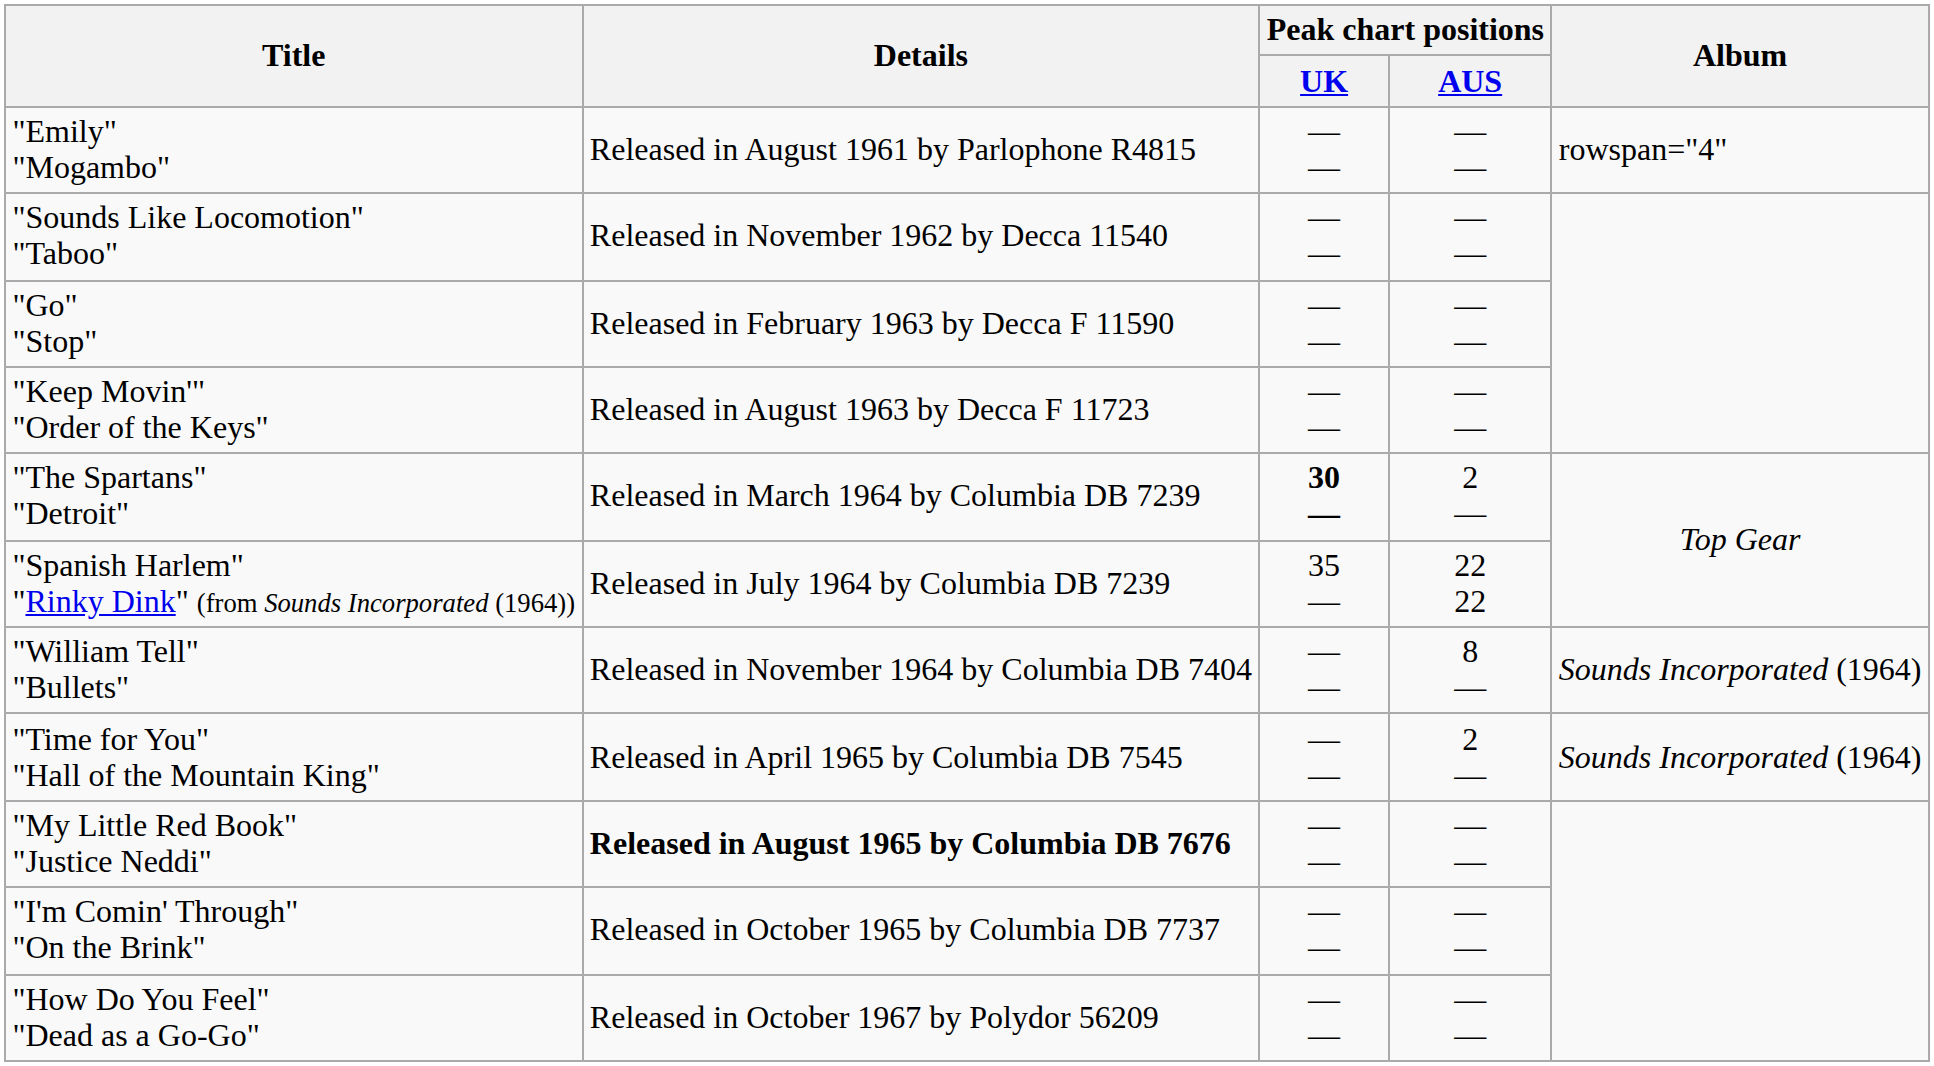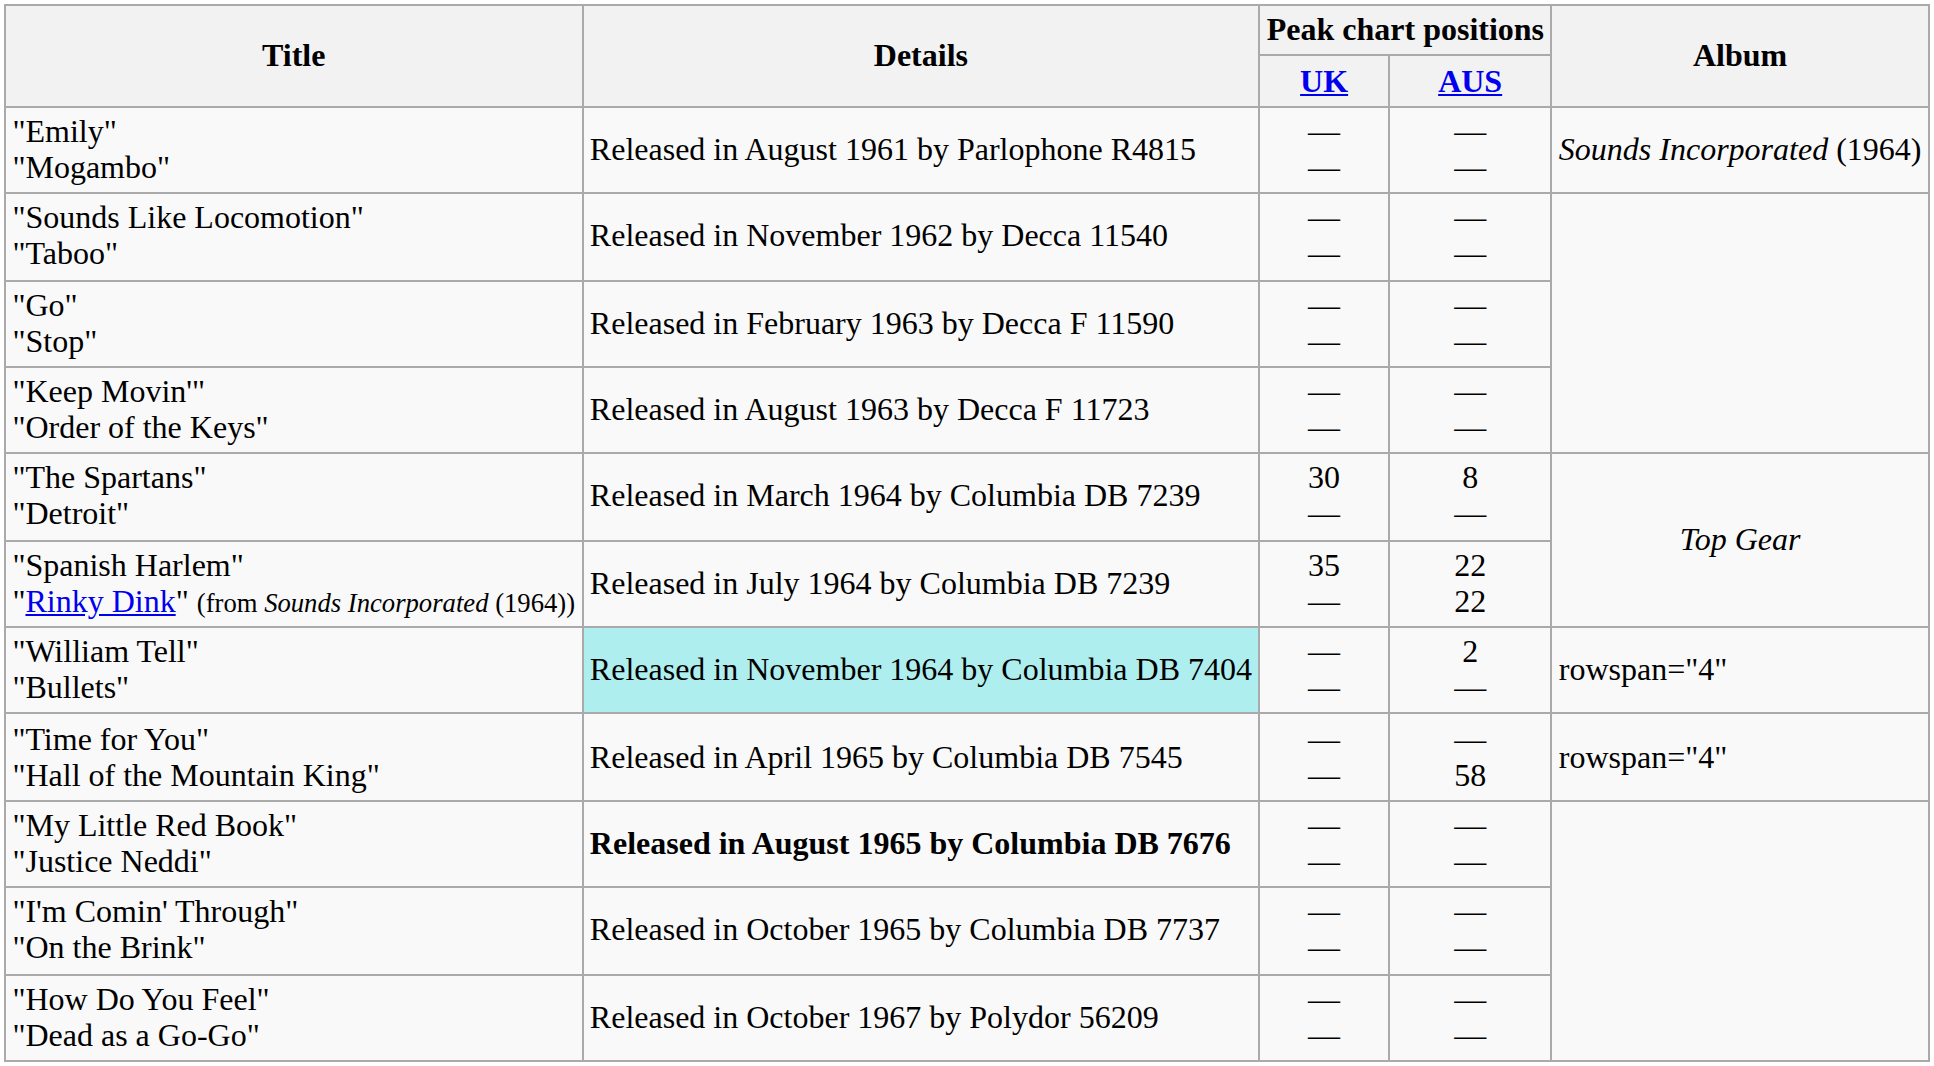(1643, 149) rowspan="4" -> (1740, 149) Sounds Incorporated (1964)
(1324, 496) bold -> (1324, 496) normal
(1470, 496) 2 — -> (1470, 496) 8 —
(921, 669) no background -> (921, 669) paleturquoise background
(1470, 669) 8 — -> (1470, 669) 2 —
(1740, 669) Sounds Incorporated (1964) -> (1643, 669) rowspan="4"
(1470, 756) 2 — -> (1470, 756) — 58
(1740, 756) Sounds Incorporated (1964) -> (1643, 756) rowspan="4"
